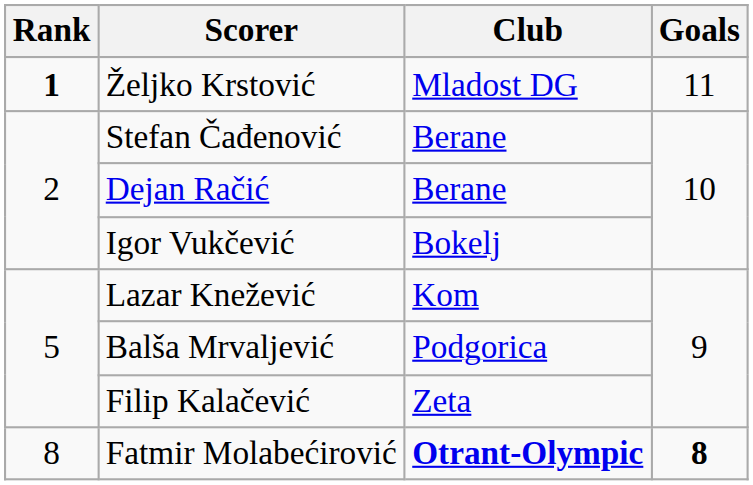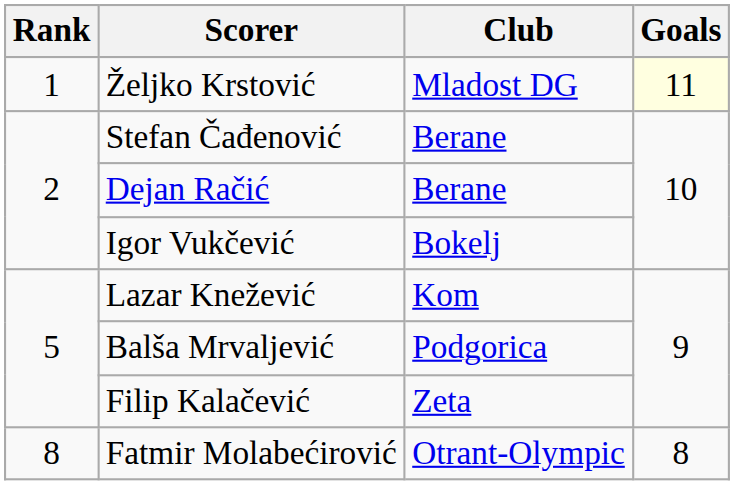(52, 83) bold -> (52, 83) normal
(699, 83) no background -> (681, 83) lightyellow background
(528, 453) bold -> (519, 453) normal
(699, 453) bold -> (681, 453) normal
